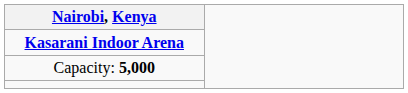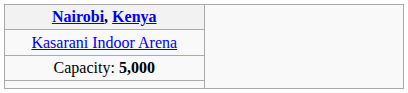(104, 42) bold -> (104, 42) normal
